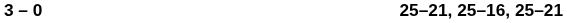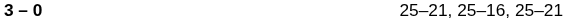(481, 9) bold -> (481, 9) normal
